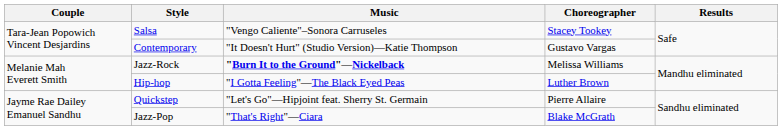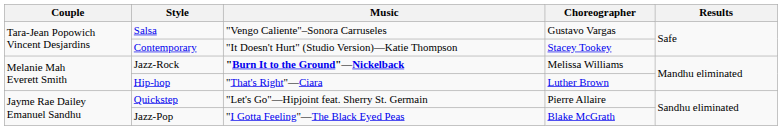(580, 30) Stacey Tookey -> (582, 30) Gustavo Vargas
(582, 47) Gustavo Vargas -> (580, 47) Stacey Tookey
(315, 82) "I Gotta Feeling"—The Black Eyed Peas -> (274, 82) "That's Right"—Ciara
(274, 116) "That's Right"—Ciara -> (315, 116) "I Gotta Feeling"—The Black Eyed Peas
